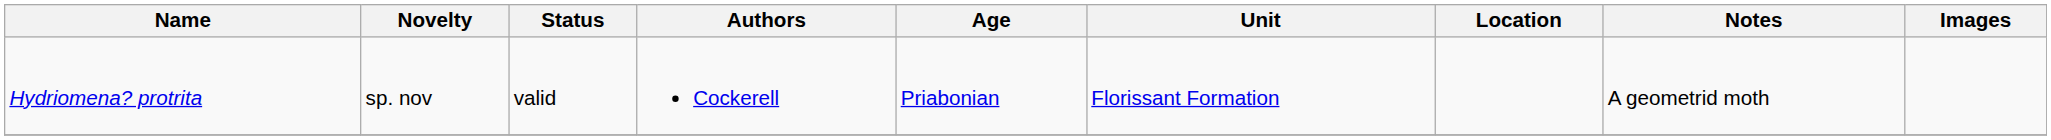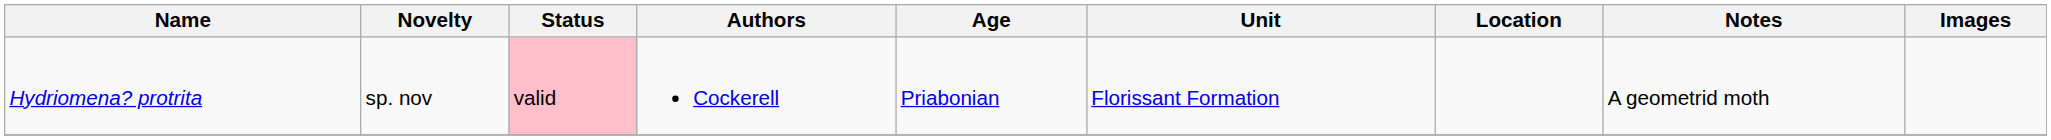(535, 97) no background -> (535, 97) pink background
